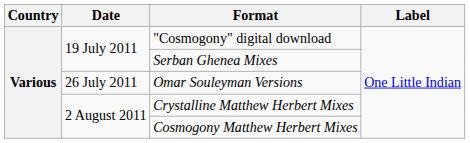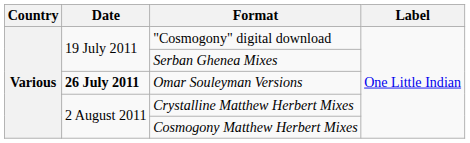(101, 82) normal -> (102, 82) bold
